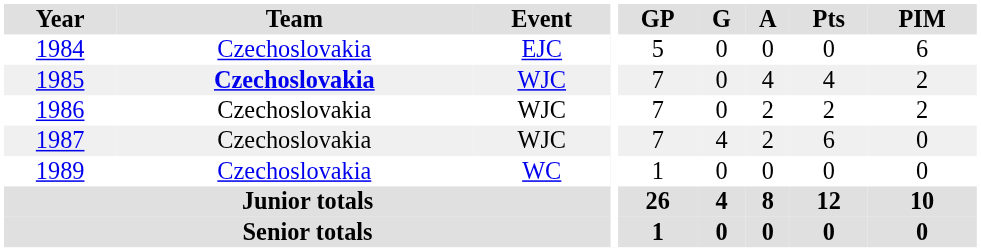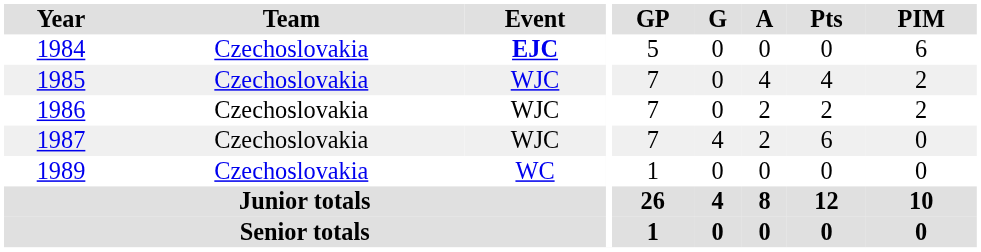(542, 49) normal -> (535, 49) bold
(294, 79) bold -> (291, 79) normal
